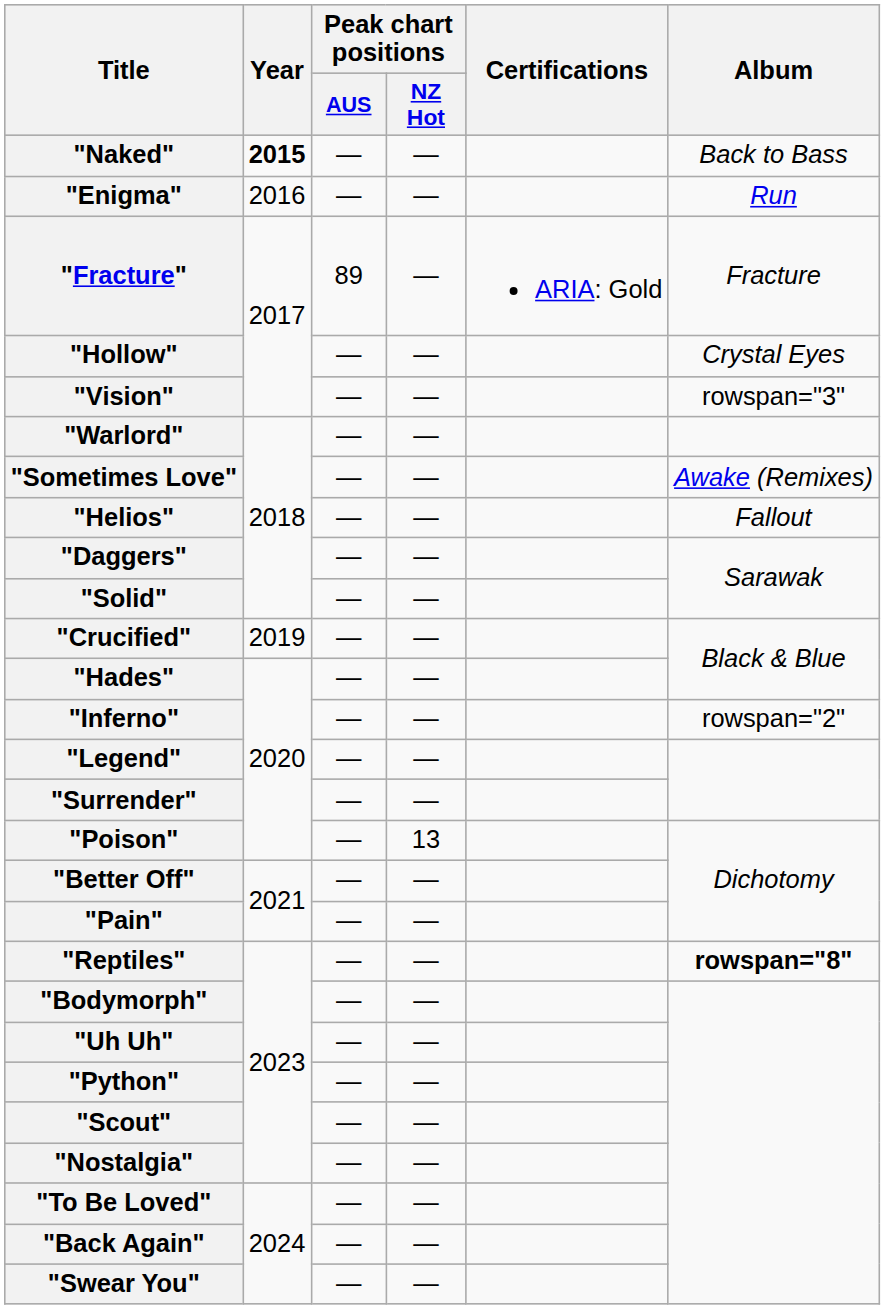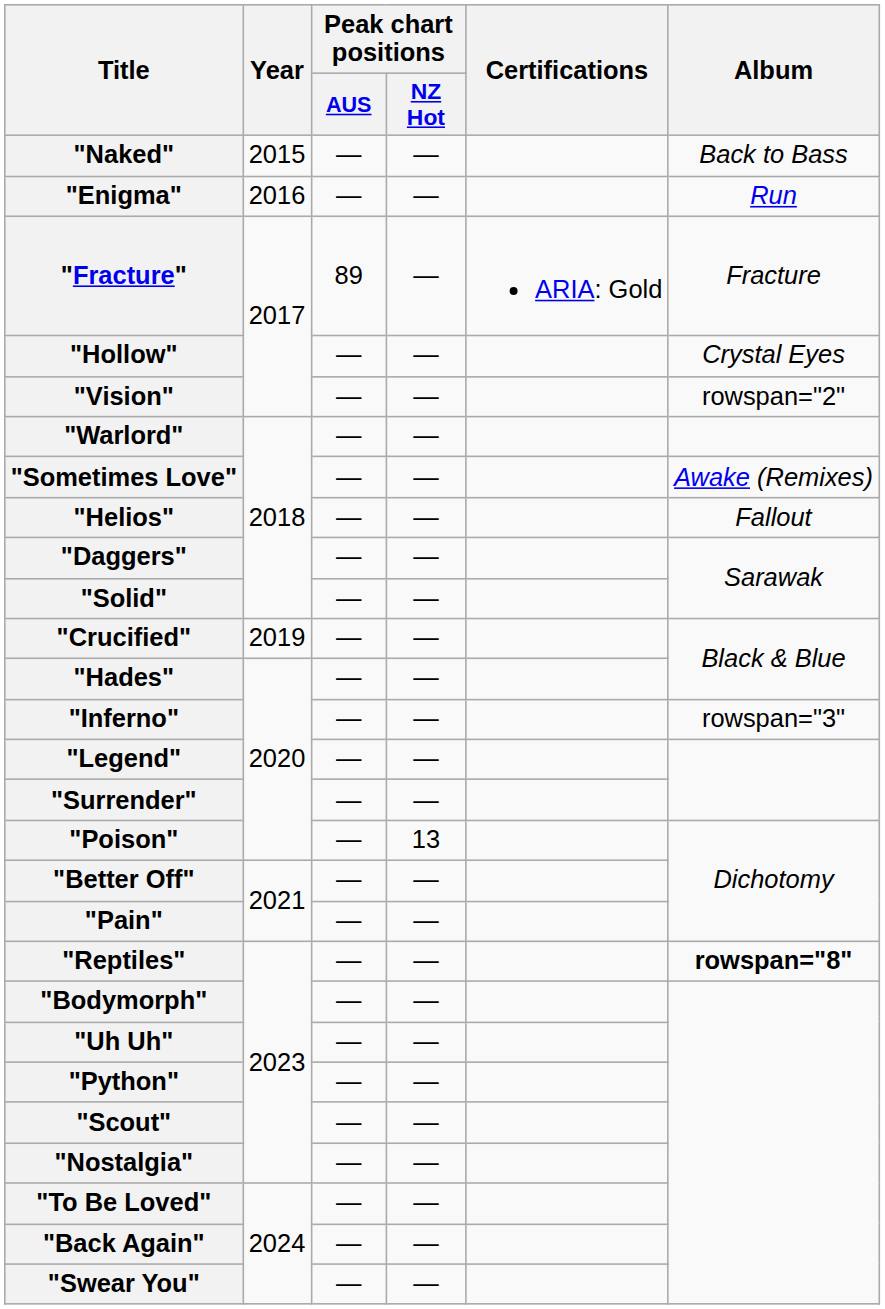(277, 155) bold -> (277, 155) normal
(774, 396) rowspan="3" -> (774, 396) rowspan="2"
(774, 718) rowspan="2" -> (774, 718) rowspan="3"
